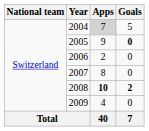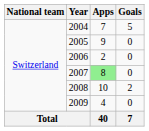(103, 27) lightgrey background -> (103, 27) no background
(130, 42) bold -> (130, 42) normal
(103, 73) no background -> (103, 73) lightgreen background
(103, 88) bold -> (103, 88) normal
(130, 88) bold -> (130, 88) normal
